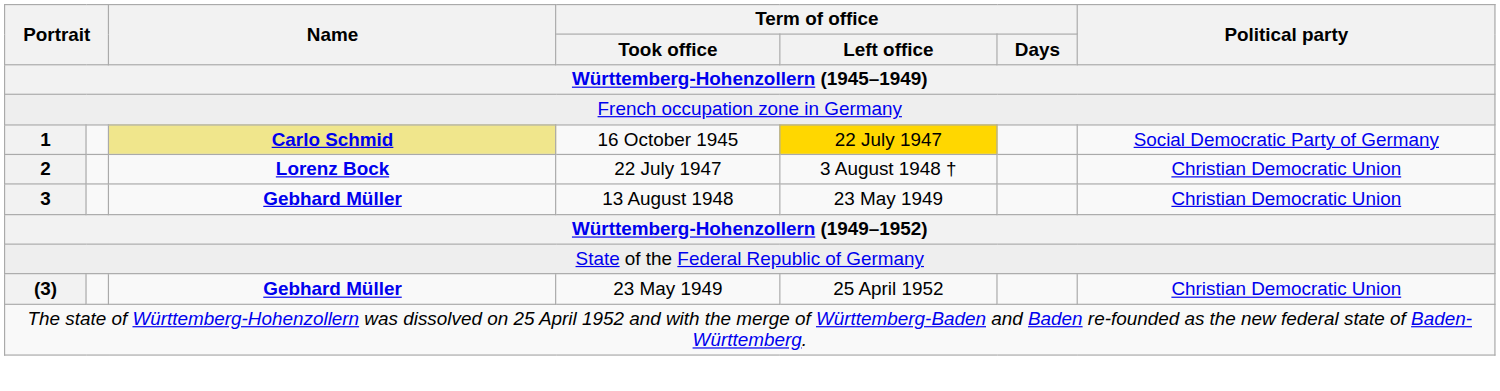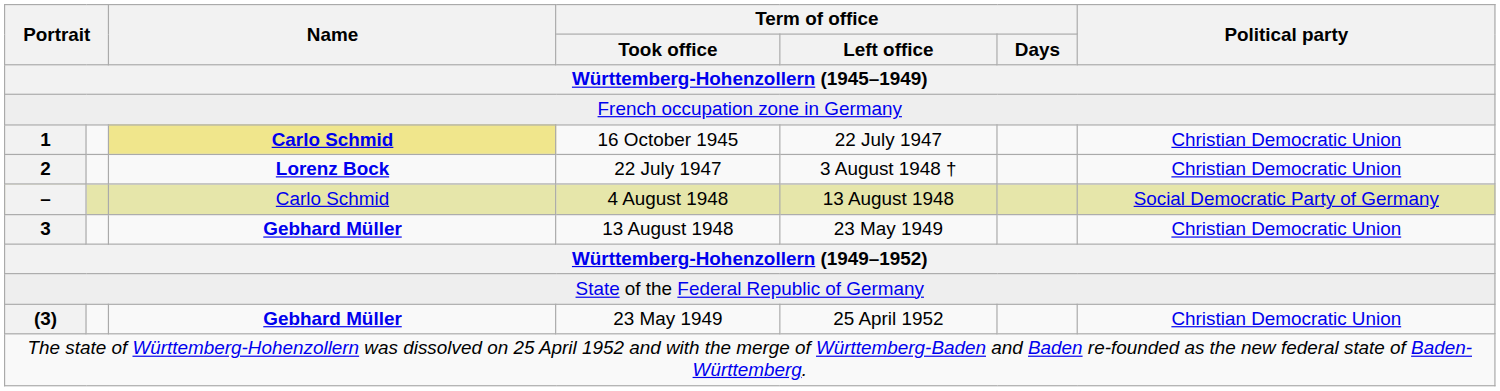(888, 139) gold background -> (888, 139) no background
(1286, 139) Social Democratic Party of Germany -> (1286, 139) Christian Democratic Union
+ row: (668, 199)
